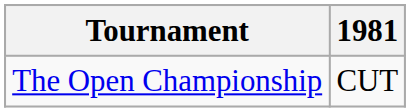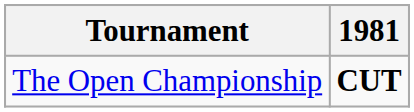(367, 81) normal -> (369, 81) bold
